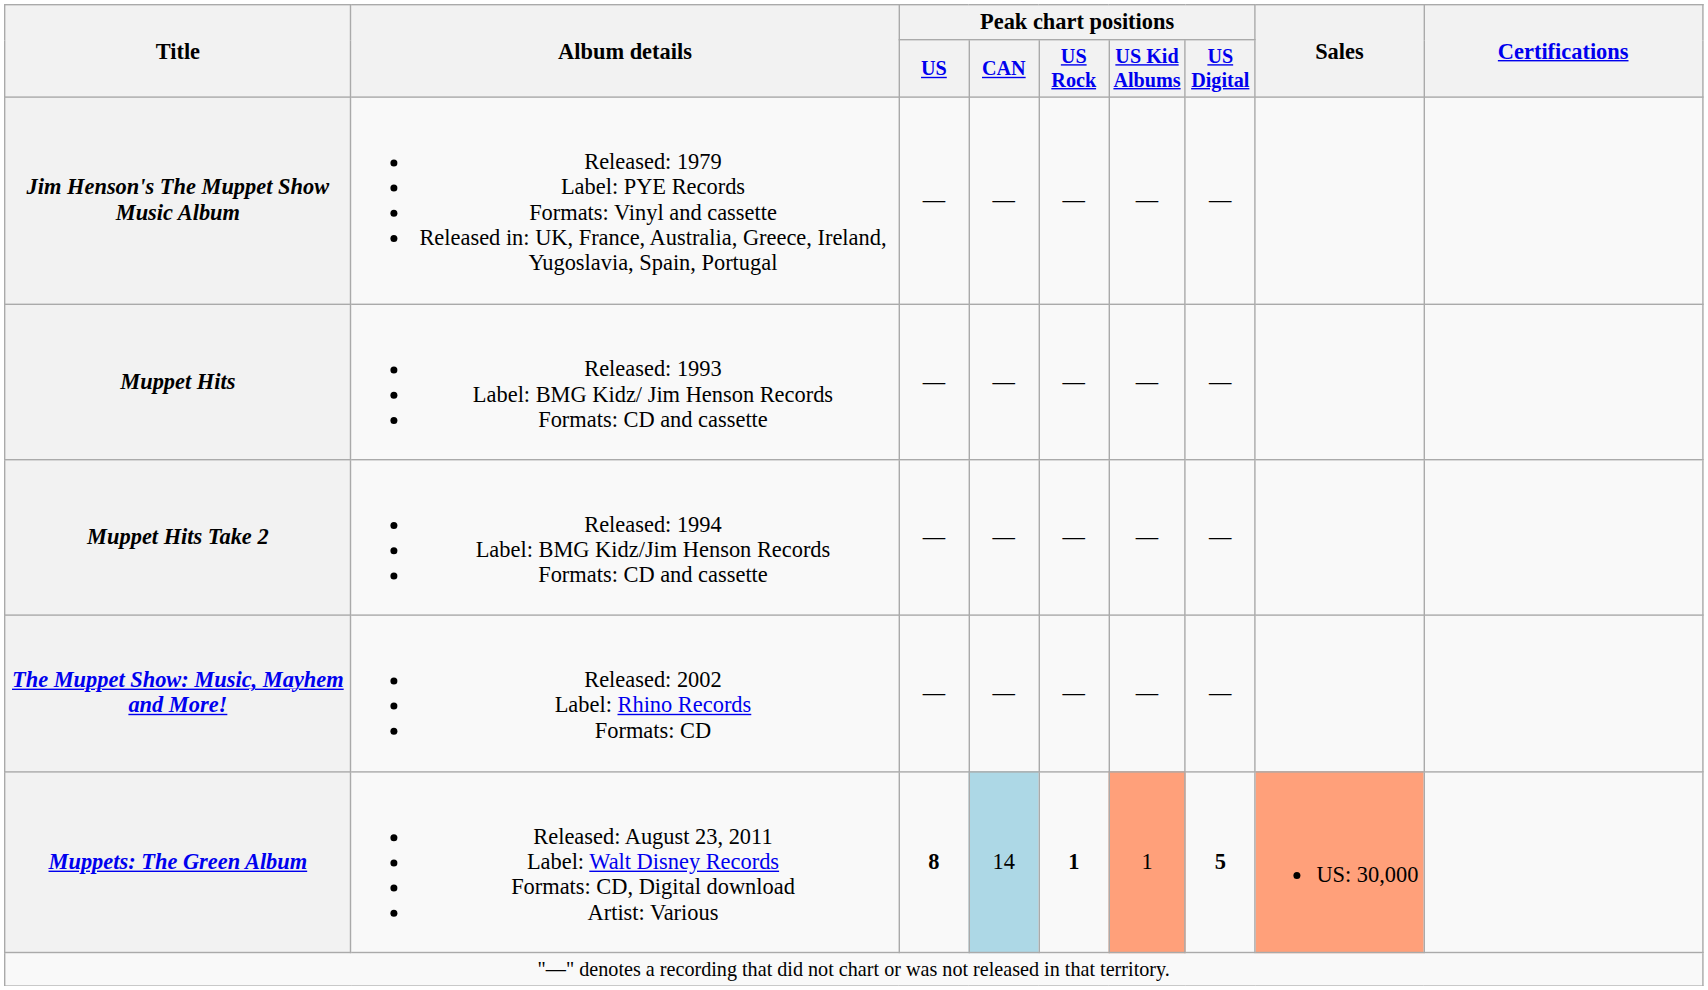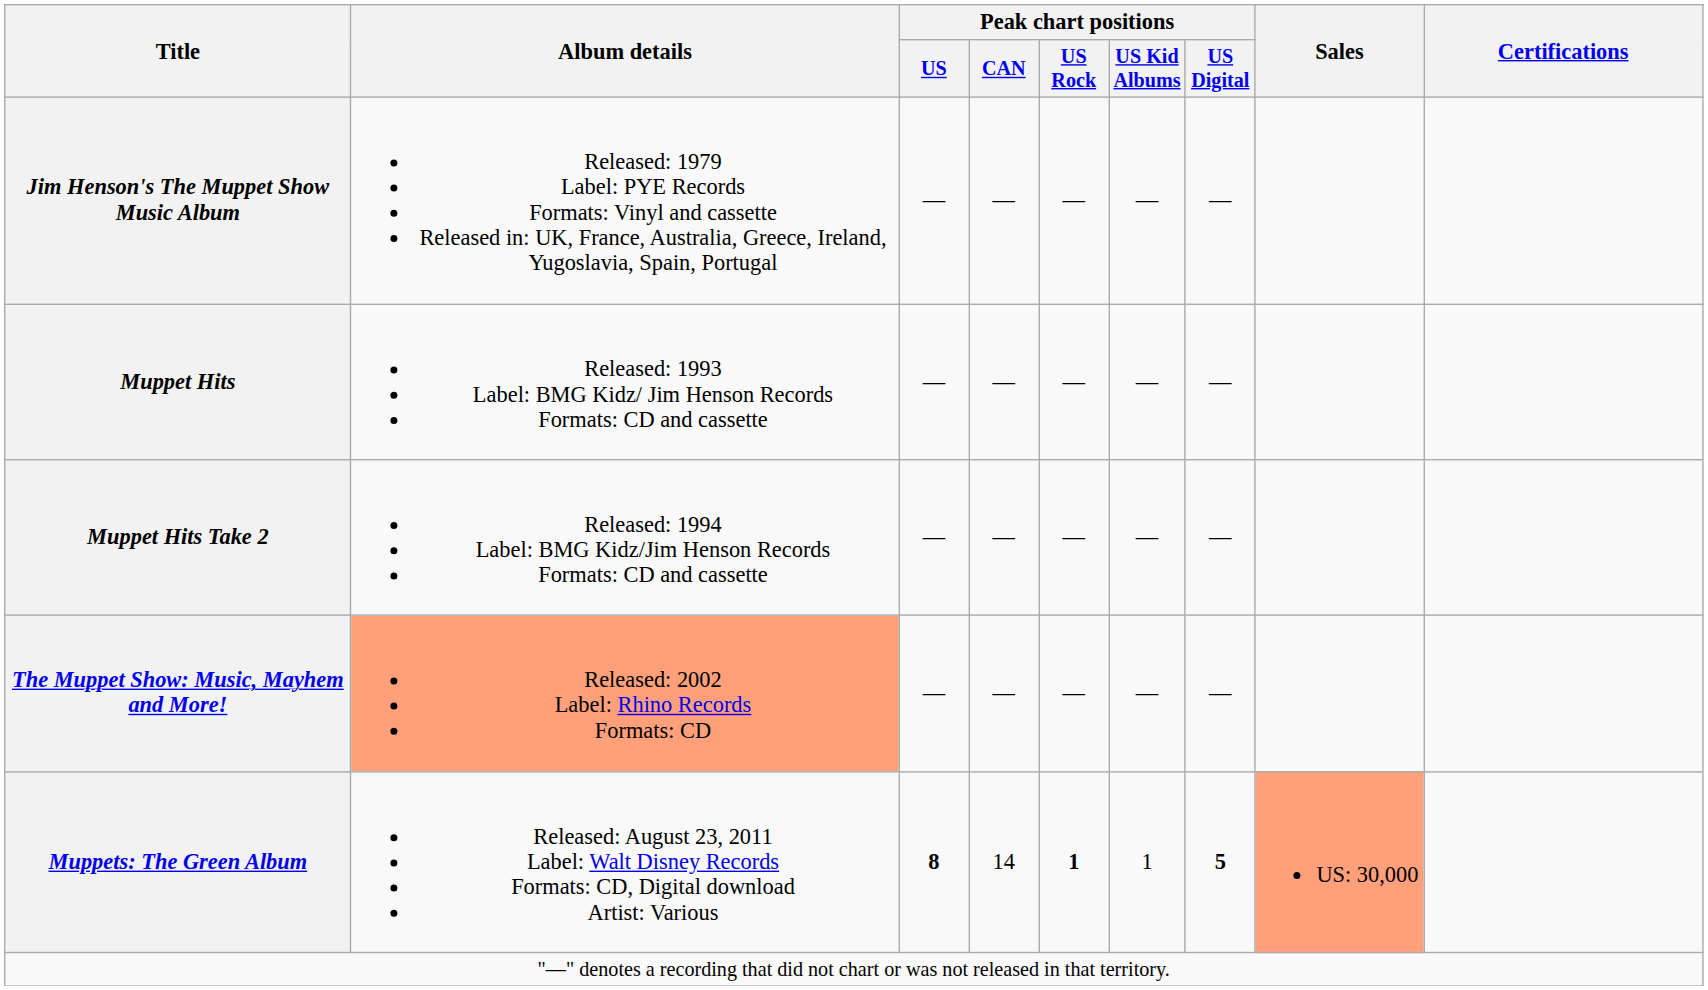(625, 706) no background -> (625, 706) lightsalmon background
(1004, 861) lightblue background -> (1004, 861) no background
(1147, 861) lightsalmon background -> (1147, 861) no background
